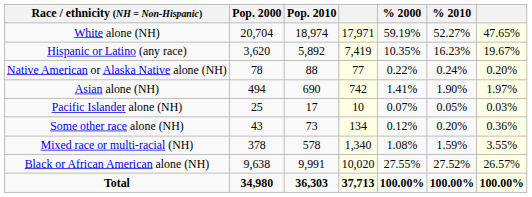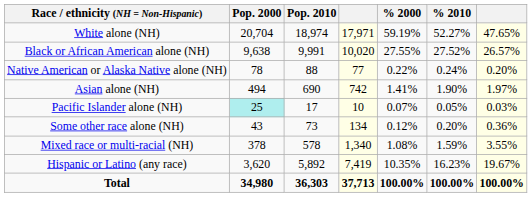rows swapped: (117, 164) <-> (117, 51)
(257, 107) no background -> (257, 107) paleturquoise background
